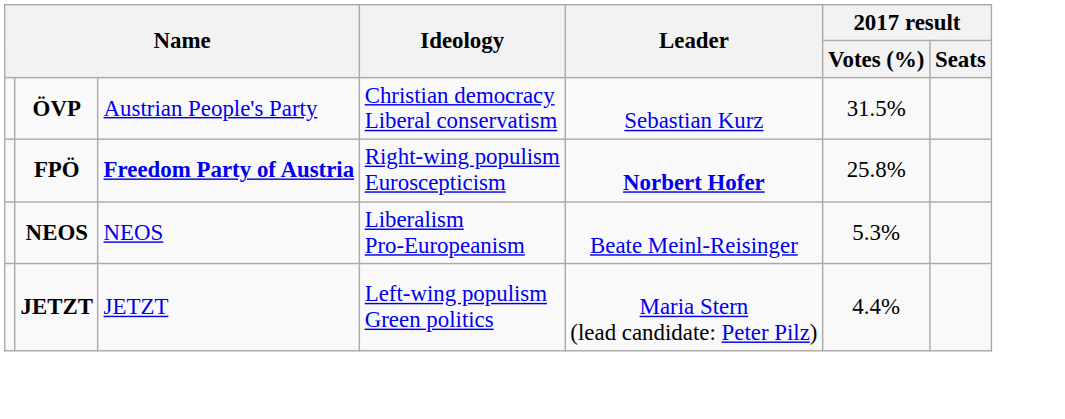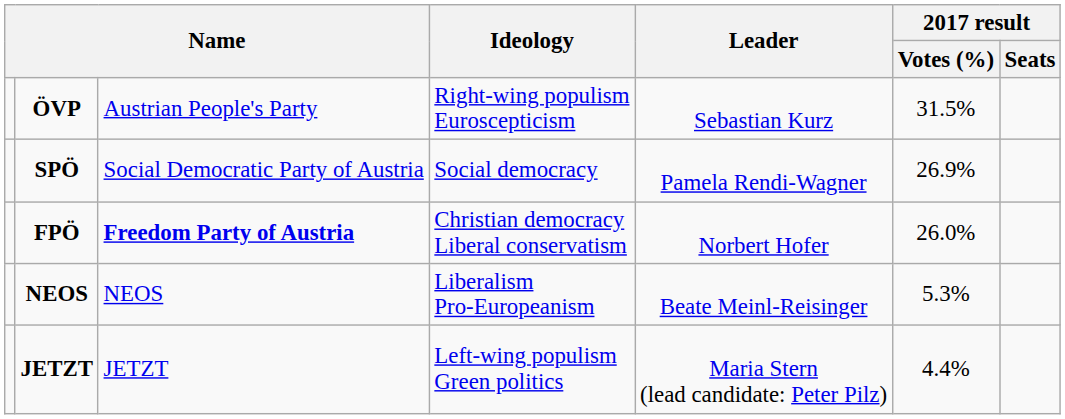(461, 108) Christian democracy Liberal conservatism -> (532, 108) Right-wing populism Euroscepticism
+ row: (57, 170)
(462, 170) Right-wing populism Euroscepticism -> (531, 232) Christian democracy Liberal conservatism
(694, 182) bold -> (764, 245) normal
(876, 170) 25.8% -> (946, 232) 26.0%
